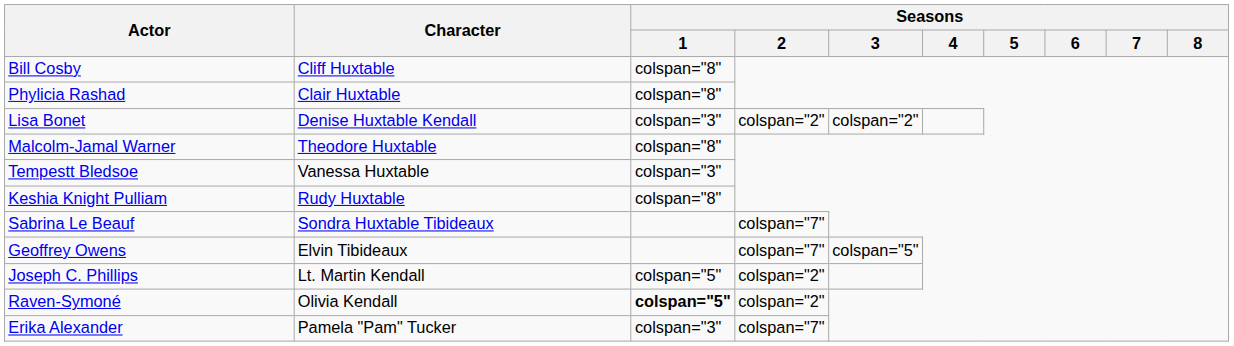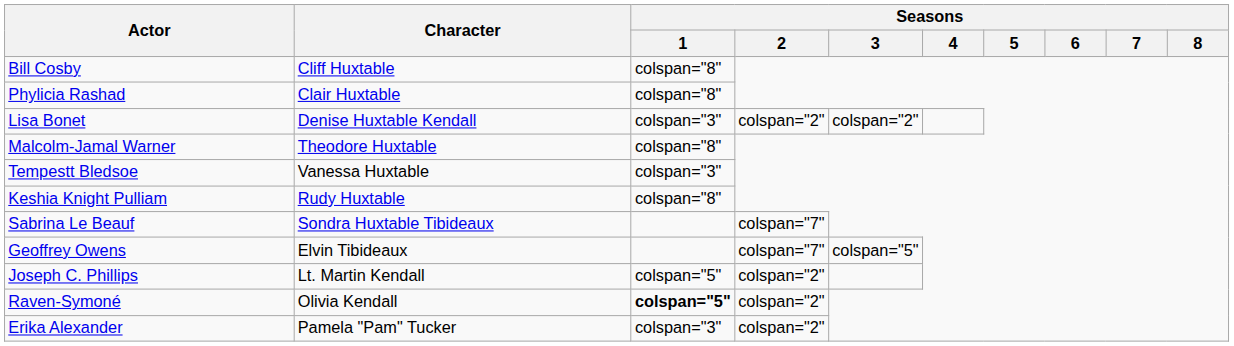(781, 328) colspan="7" -> (781, 328) colspan="2"
